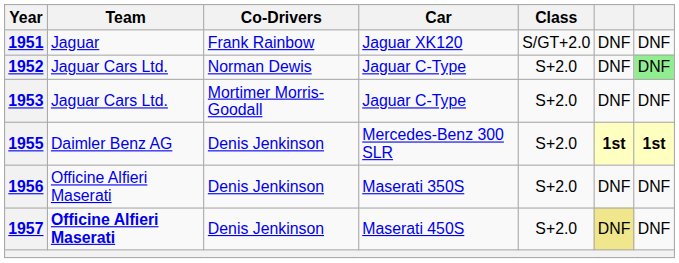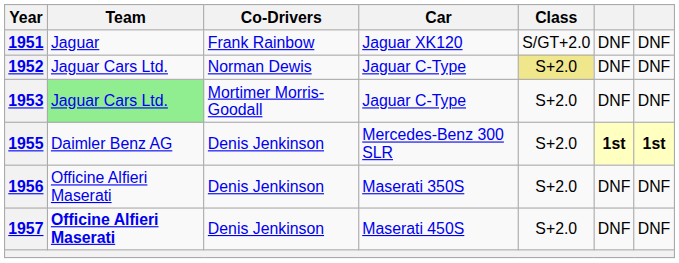(556, 68) no background -> (556, 68) khaki background
(654, 68) lightgreen background -> (654, 68) no background
(109, 101) no background -> (109, 101) lightgreen background
(614, 229) khaki background -> (614, 229) no background
